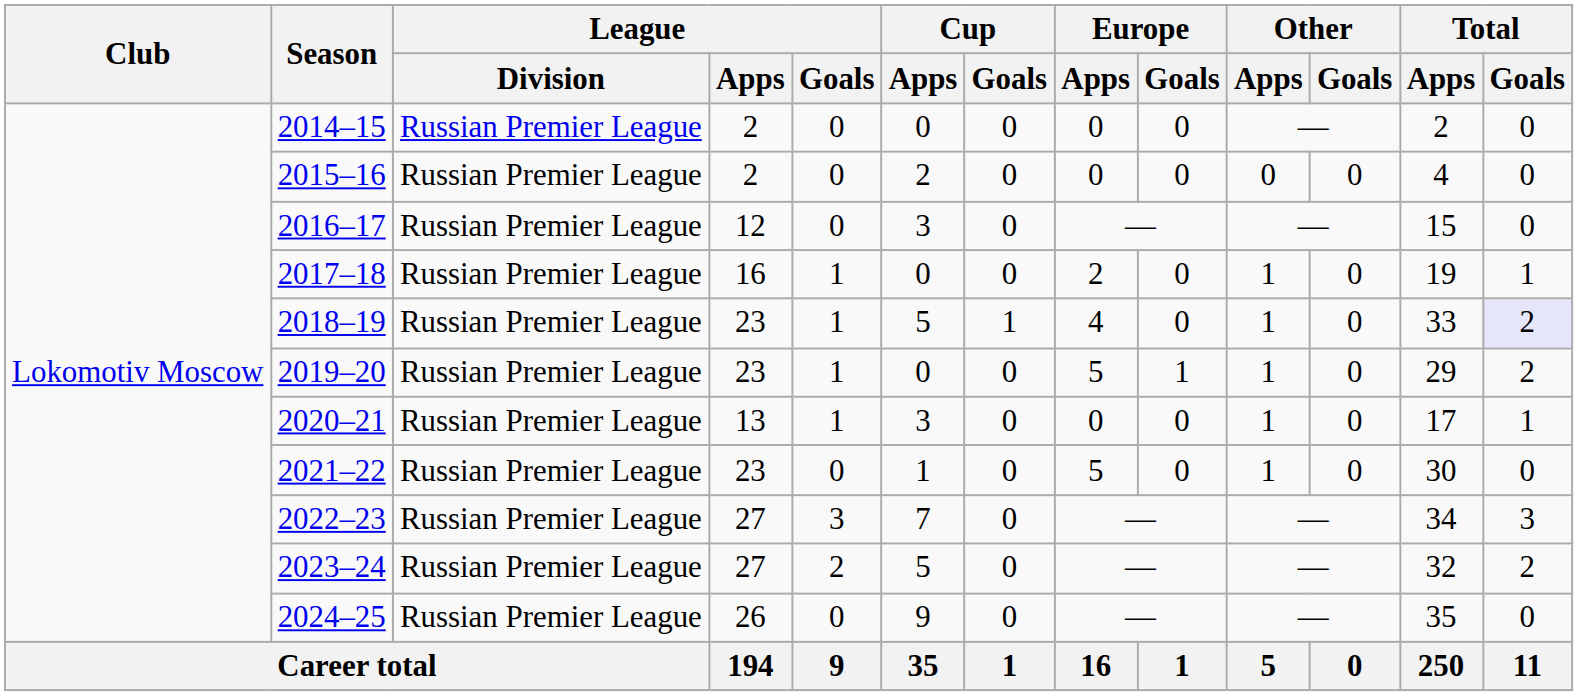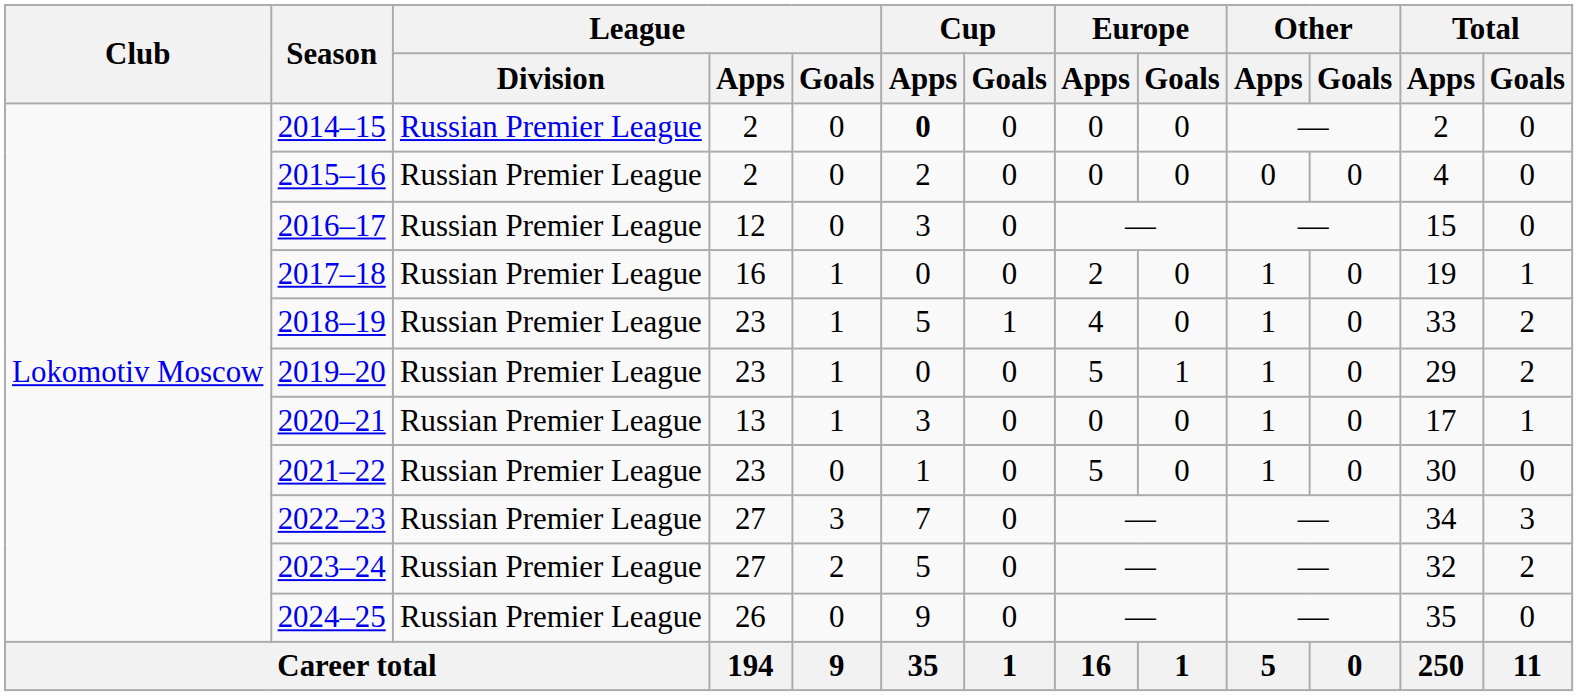(923, 126) normal -> (923, 126) bold
(1527, 322) lavender background -> (1527, 322) no background
